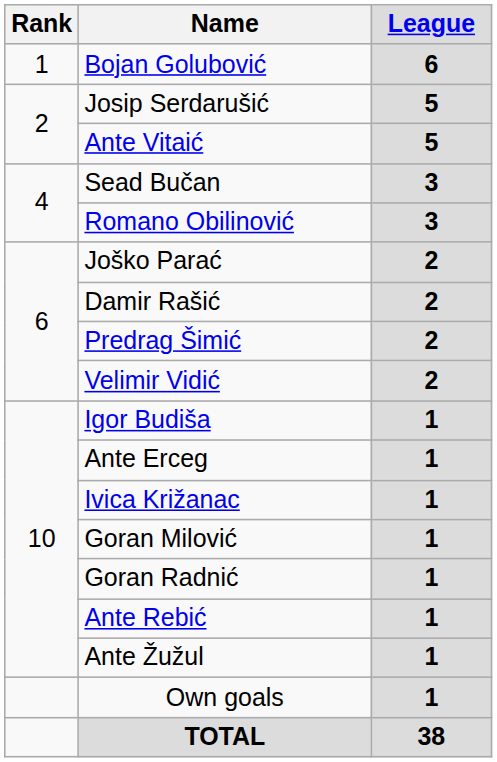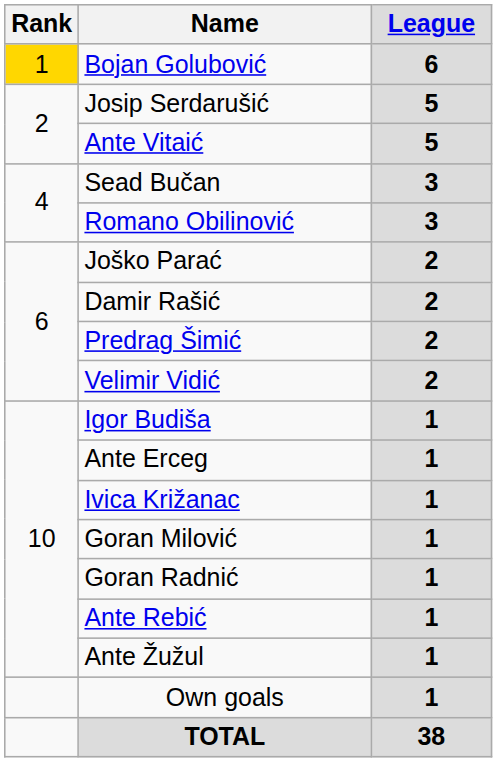(42, 63) no background -> (42, 63) gold background
